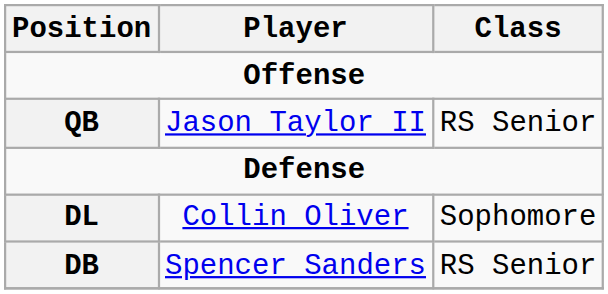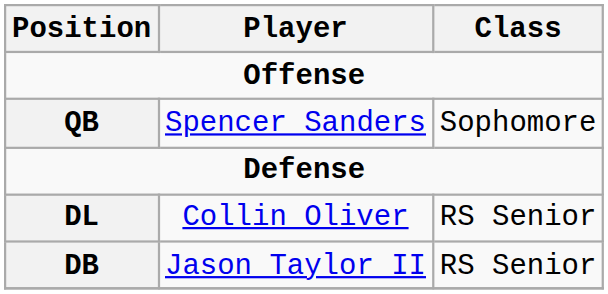(296, 123) Jason Taylor II -> (296, 123) Spencer Sanders
(518, 123) RS Senior -> (518, 123) Sophomore
(518, 218) Sophomore -> (518, 218) RS Senior
(296, 265) Spencer Sanders -> (296, 265) Jason Taylor II
